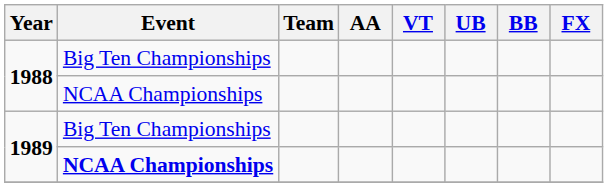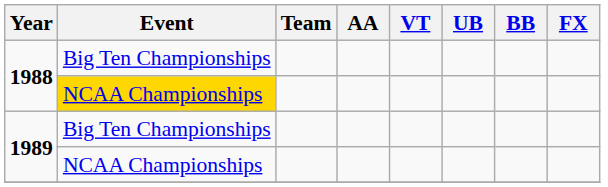(163, 93) no background -> (163, 93) gold background
(168, 164) bold -> (163, 164) normal
